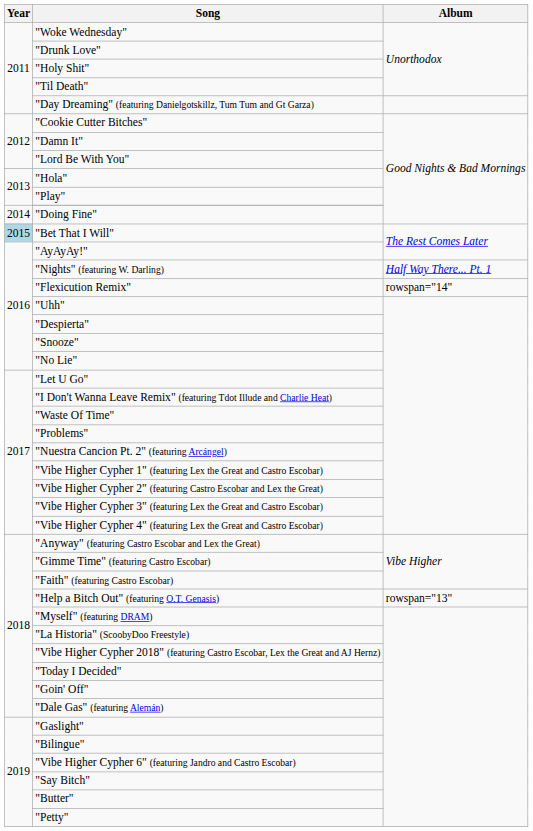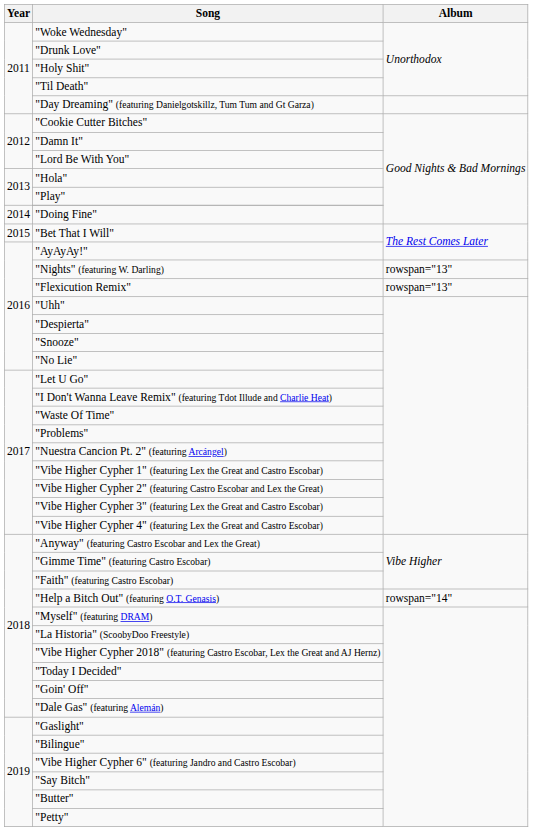(19, 232) lightblue background -> (19, 232) no background
(439, 269) Half Way There... Pt. 1 -> (419, 269) rowspan="13"
(419, 287) rowspan="14" -> (419, 287) rowspan="13"
(419, 598) rowspan="13" -> (419, 598) rowspan="14"
